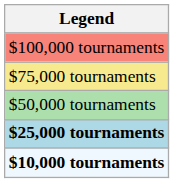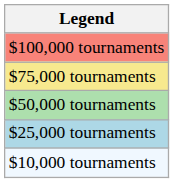(87, 133) bold -> (82, 133) normal
(87, 162) bold -> (82, 162) normal
